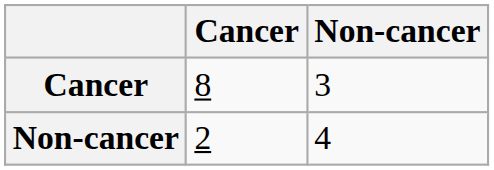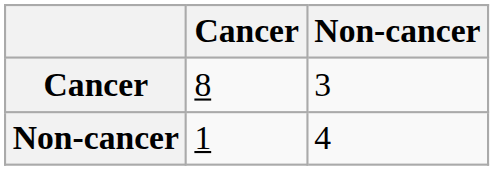(203, 137) 2 -> (203, 137) 1
